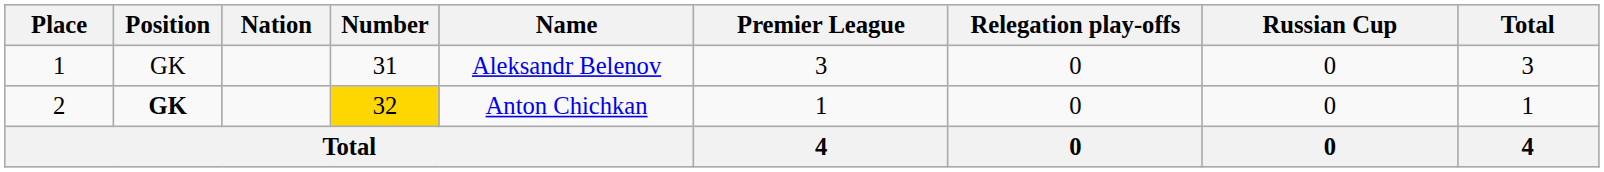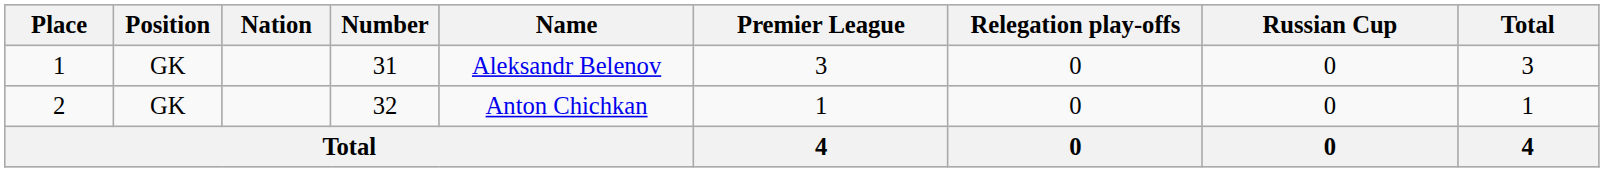(168, 106) bold -> (168, 106) normal
(385, 106) gold background -> (385, 106) no background
